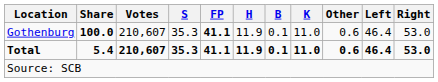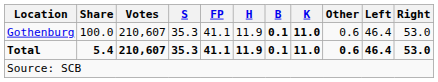(97, 32) bold -> (97, 32) normal
(217, 32) bold -> (217, 32) normal
(278, 32) normal -> (278, 32) bold
(307, 32) normal -> (307, 32) bold
